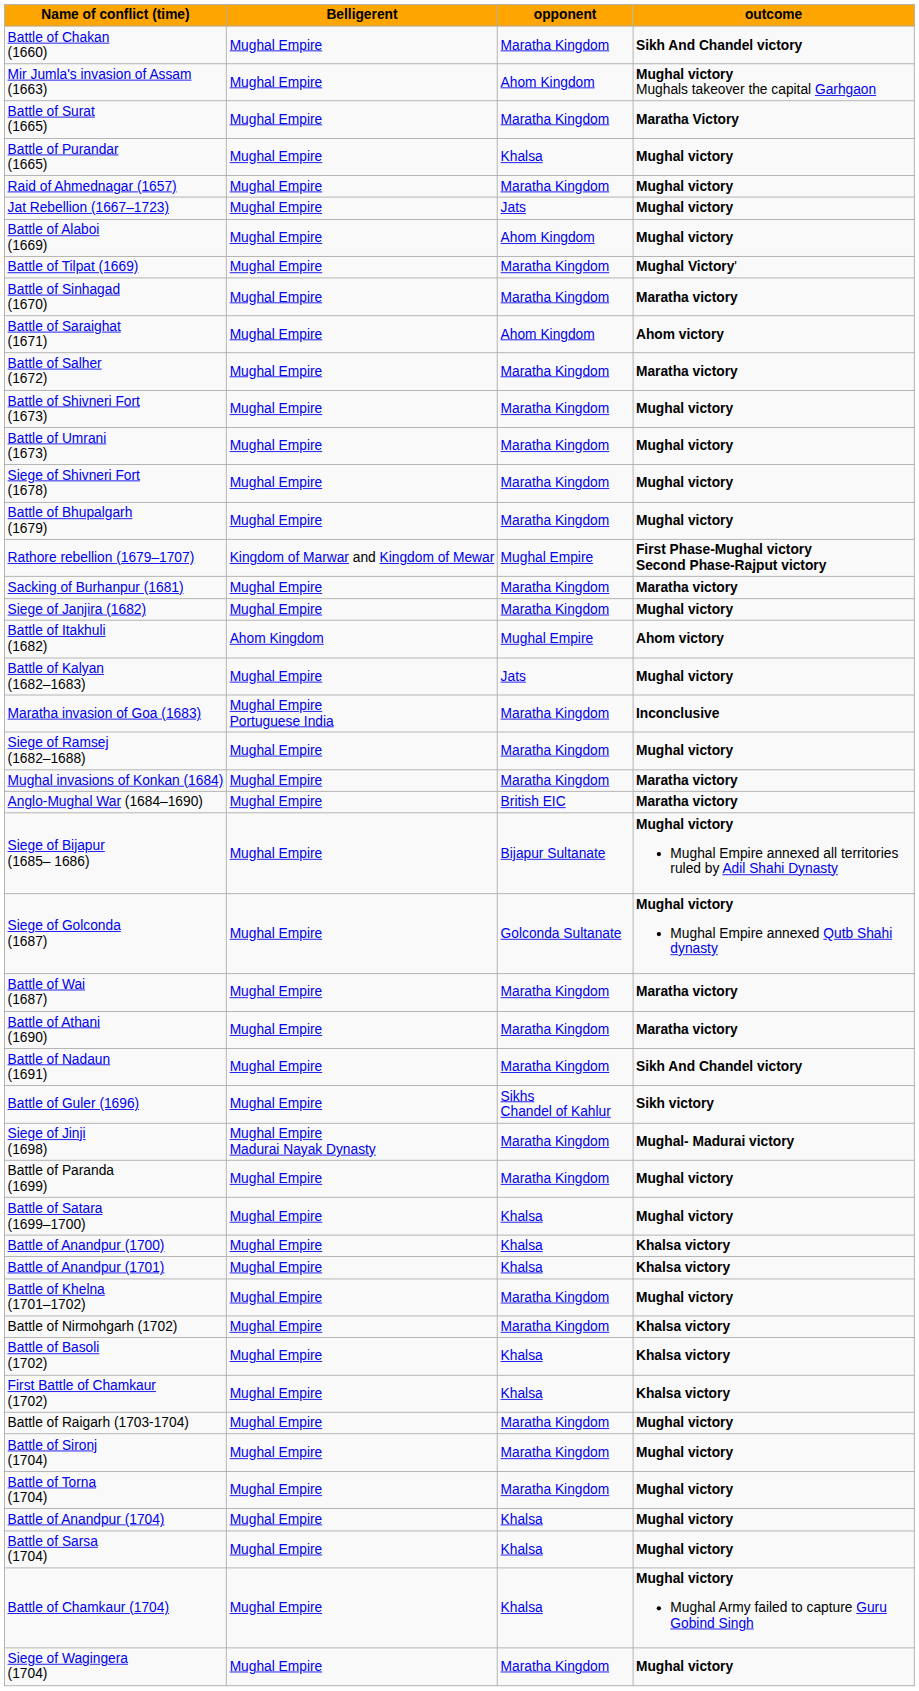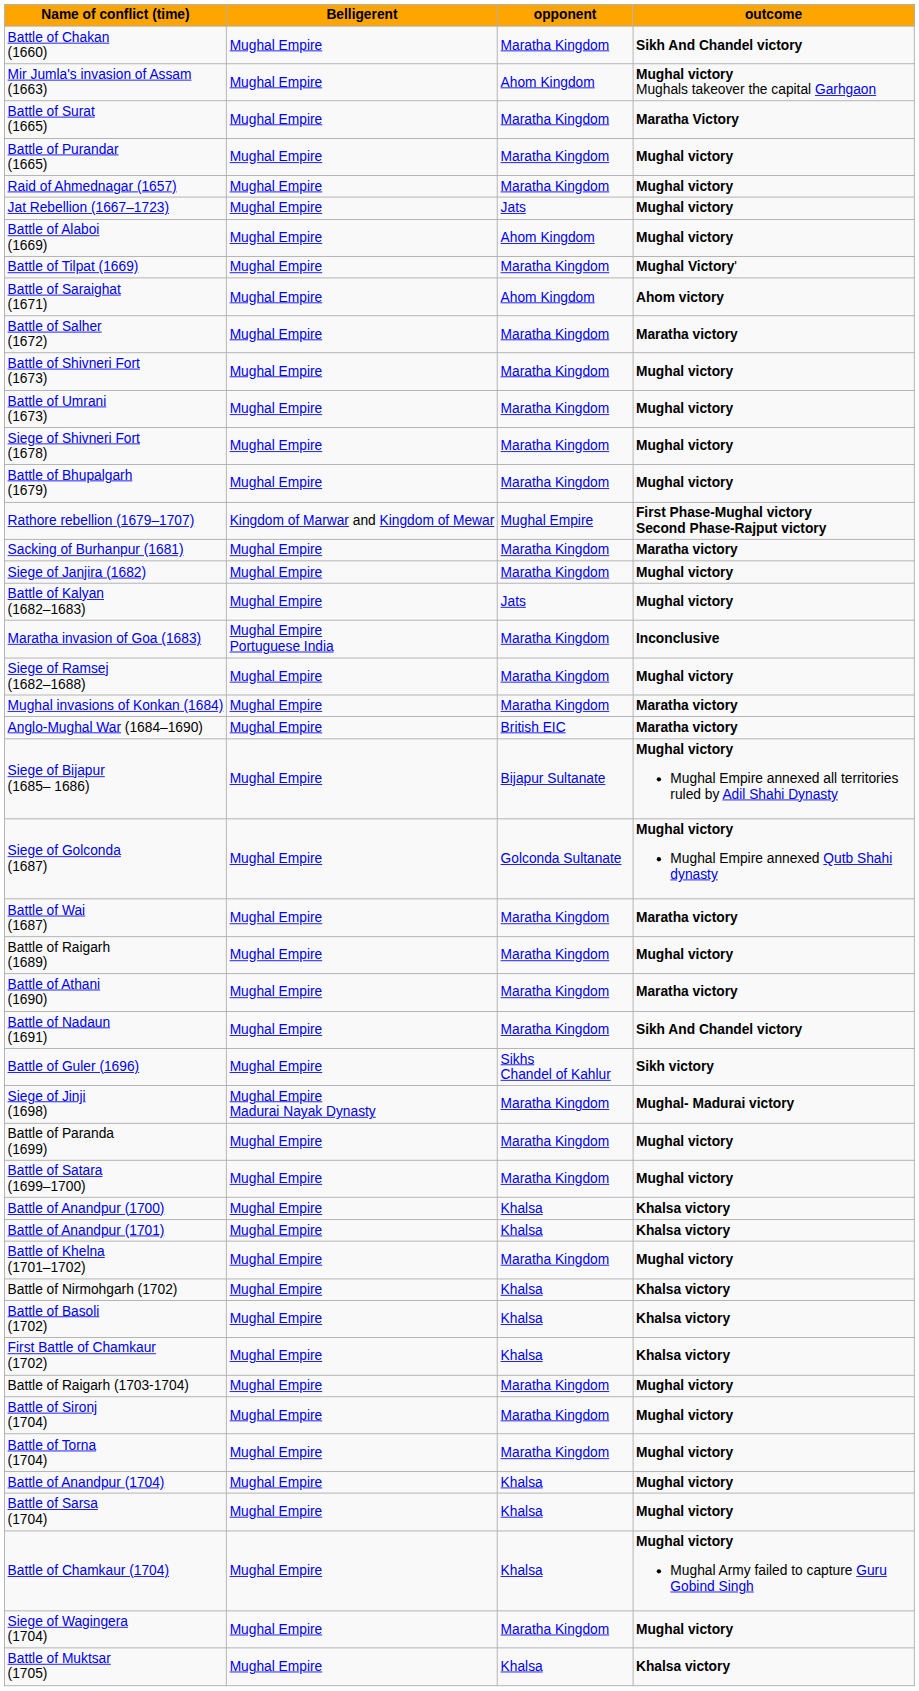(522, 156) Khalsa -> (555, 156) Maratha Kingdom
- row: (64, 296)
- row: (57, 639)
+ row: (59, 955)
(522, 1216) Khalsa -> (555, 1178) Maratha Kingdom
(555, 1326) Maratha Kingdom -> (522, 1289) Khalsa
+ row: (59, 1666)
